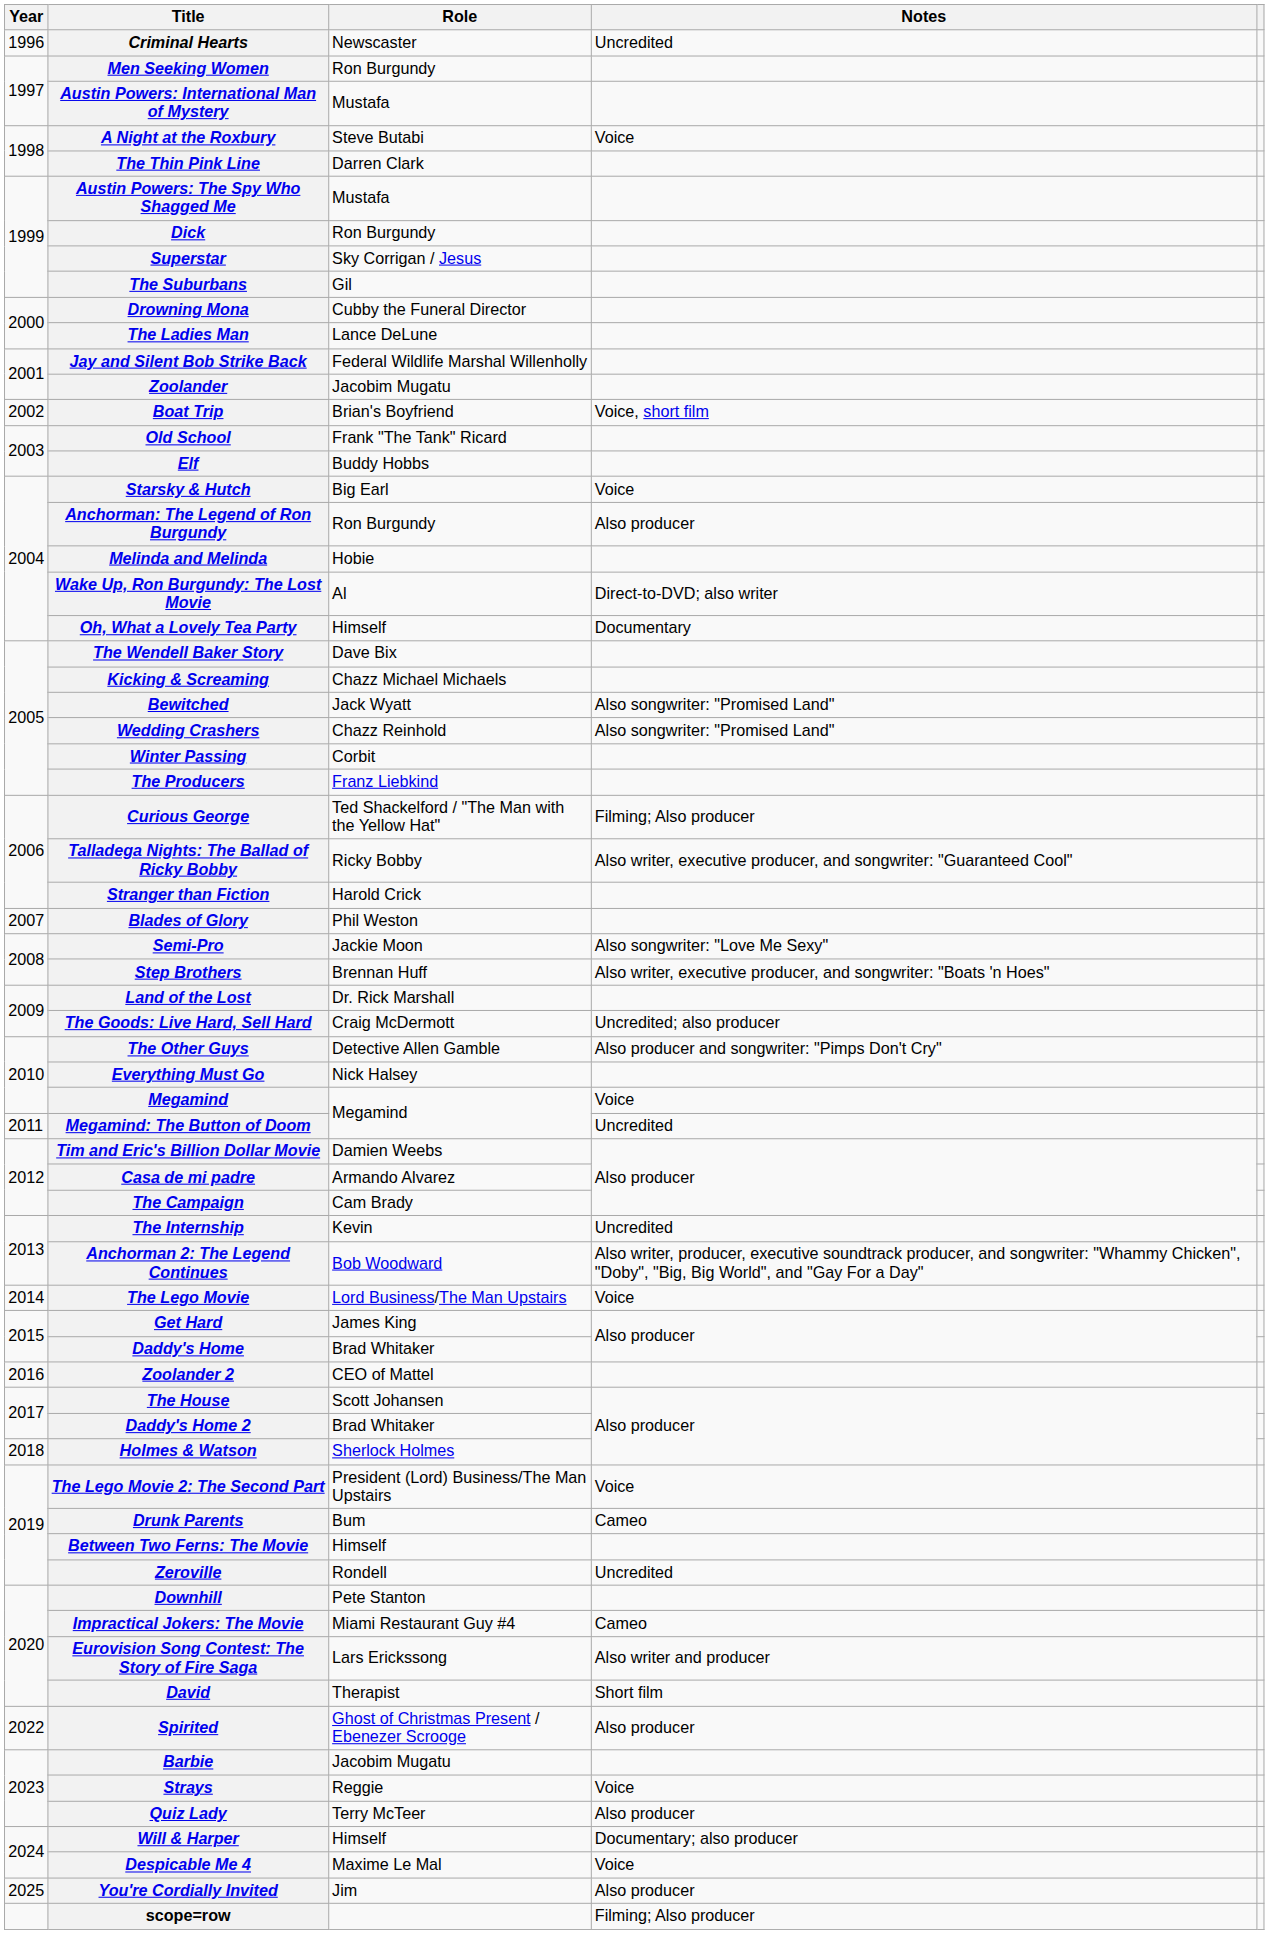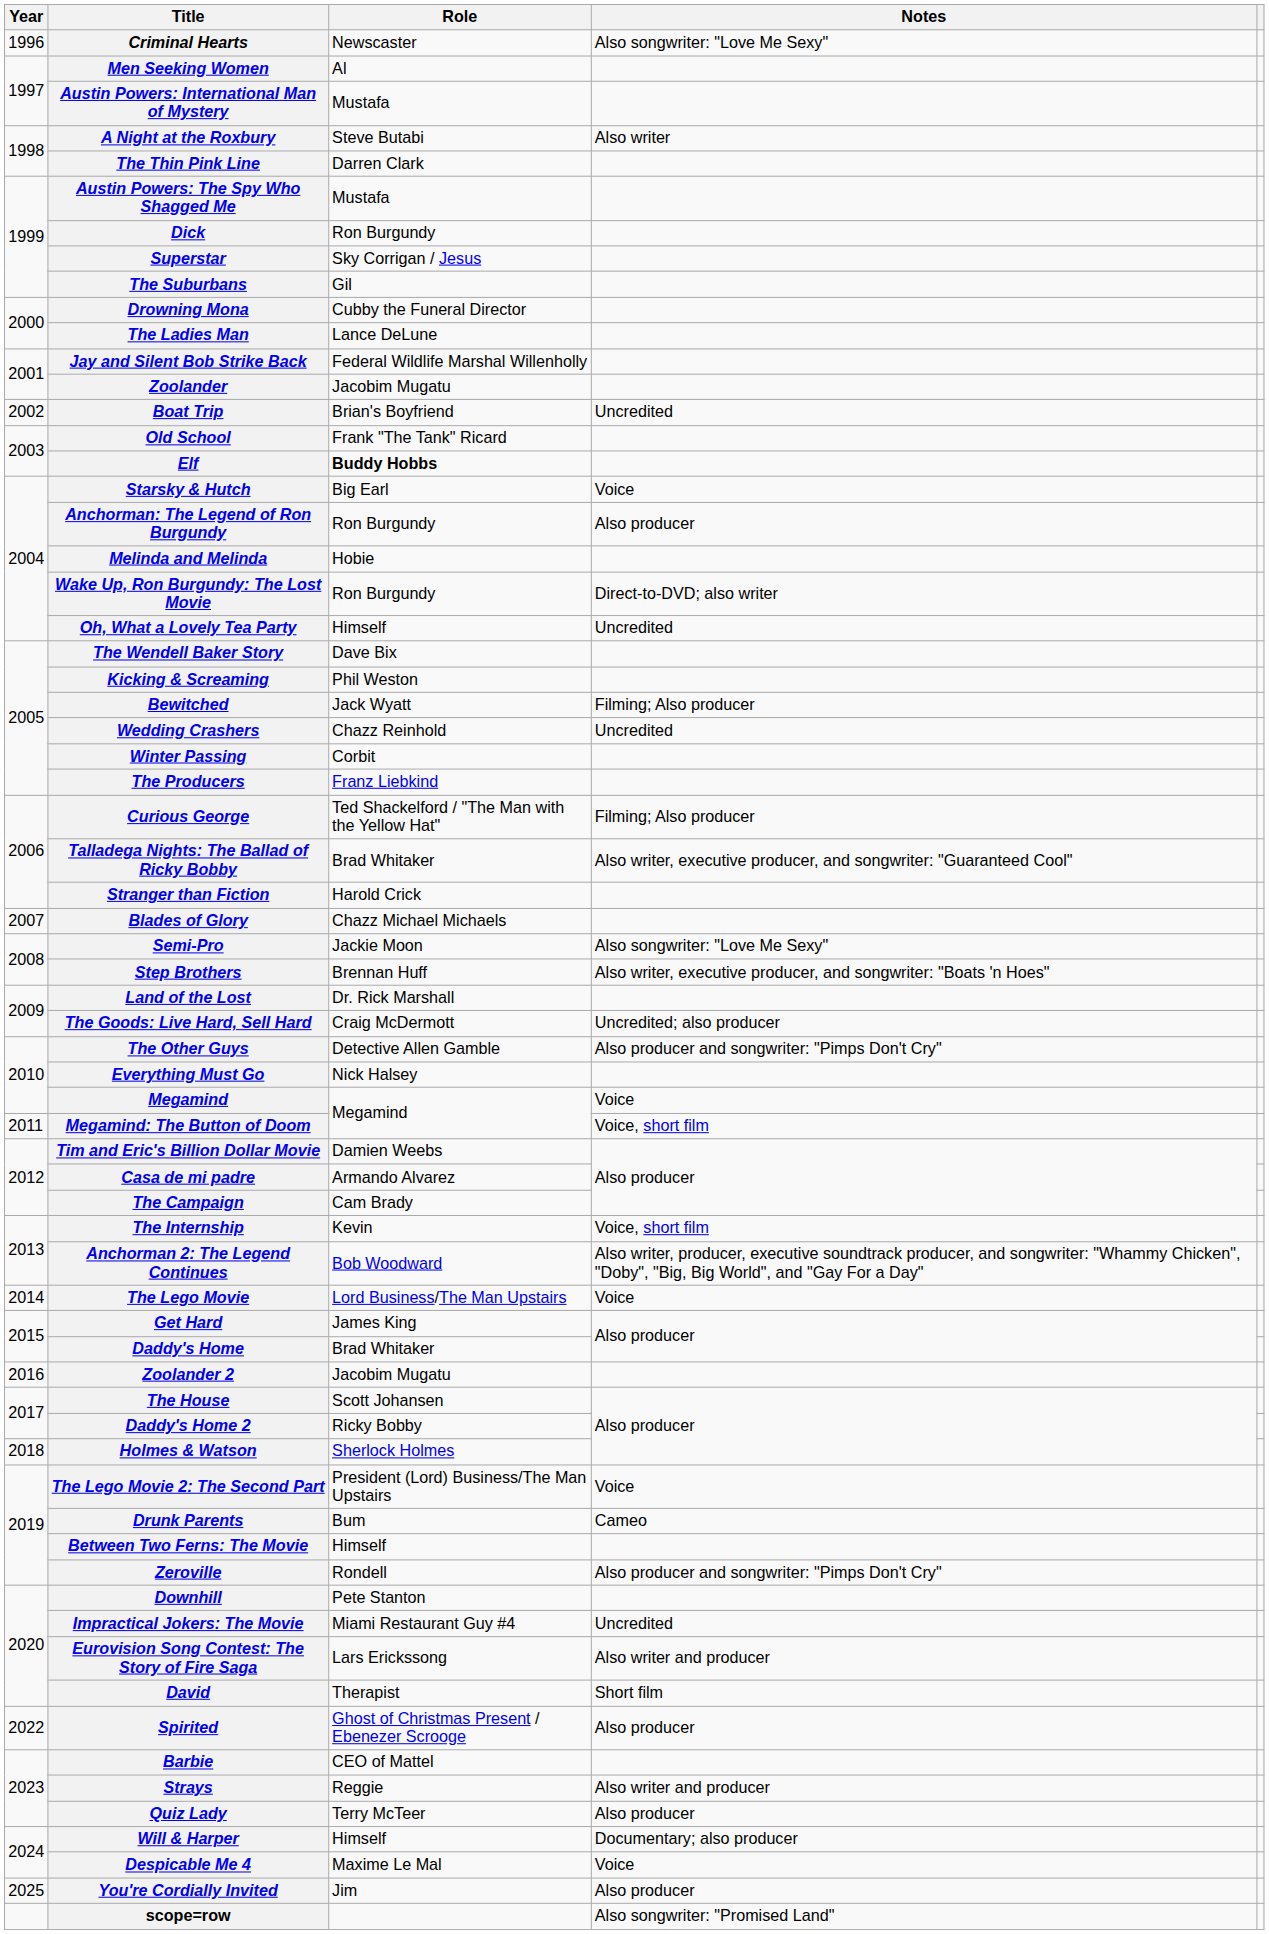(634, 42) Uncredited -> (711, 42) Also songwriter: "Love Me Sexy"
(384, 68) Ron Burgundy -> (339, 68) Al
(615, 138) Voice -> (633, 138) Also writer
(652, 412) Voice, short film -> (634, 412) Uncredited
(381, 463) normal -> (385, 463) bold
(339, 593) Al -> (384, 593) Ron Burgundy
(643, 628) Documentary -> (634, 628) Uncredited
(419, 679) Chazz Michael Michaels -> (375, 679) Phil Weston
(715, 705) Also songwriter: "Promised Land" -> (675, 705) Filming; Also producer
(715, 730) Also songwriter: "Promised Land" -> (634, 730) Uncredited
(377, 860) Ricky Bobby -> (383, 860) Brad Whitaker
(375, 920) Phil Weston -> (419, 920) Chazz Michael Michaels
(634, 1125) Uncredited -> (652, 1125) Voice, short film
(634, 1228) Uncredited -> (652, 1228) Voice, short film
(383, 1374) CEO of Mattel -> (391, 1374) Jacobim Mugatu
(383, 1426) Brad Whitaker -> (377, 1426) Ricky Bobby
(634, 1572) Uncredited -> (768, 1572) Also producer and songwriter: "Pimps Don't Cry"
(621, 1623) Cameo -> (634, 1623) Uncredited
(391, 1762) Jacobim Mugatu -> (383, 1762) CEO of Mattel
(615, 1788) Voice -> (682, 1788) Also writer and producer
(675, 1916) Filming; Also producer -> (715, 1916) Also songwriter: "Promised Land"
